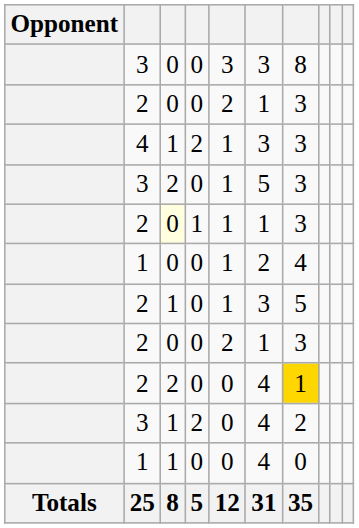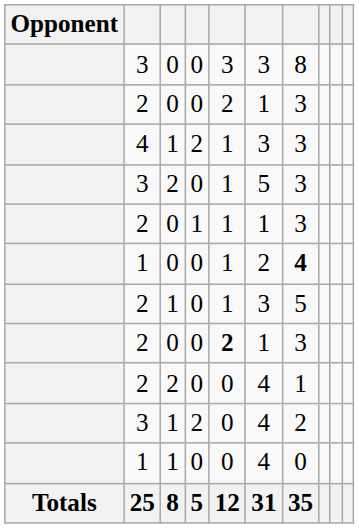(173, 223) lightyellow background -> (173, 223) no background
(301, 263) normal -> (301, 263) bold
(227, 343) normal -> (227, 343) bold
(301, 382) gold background -> (301, 382) no background
